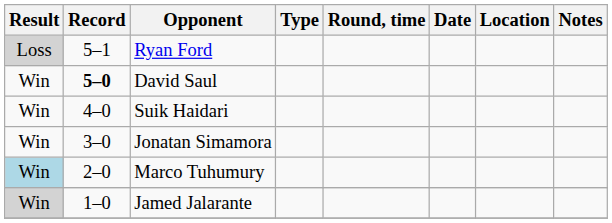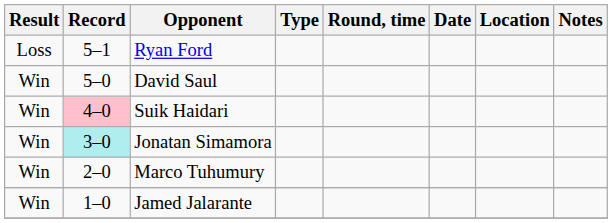(34, 50) lightgrey background -> (34, 50) no background
(97, 81) bold -> (97, 81) normal
(97, 111) no background -> (97, 111) pink background
(97, 142) no background -> (97, 142) paleturquoise background
(34, 172) lightblue background -> (34, 172) no background
(34, 203) lightgrey background -> (34, 203) no background
